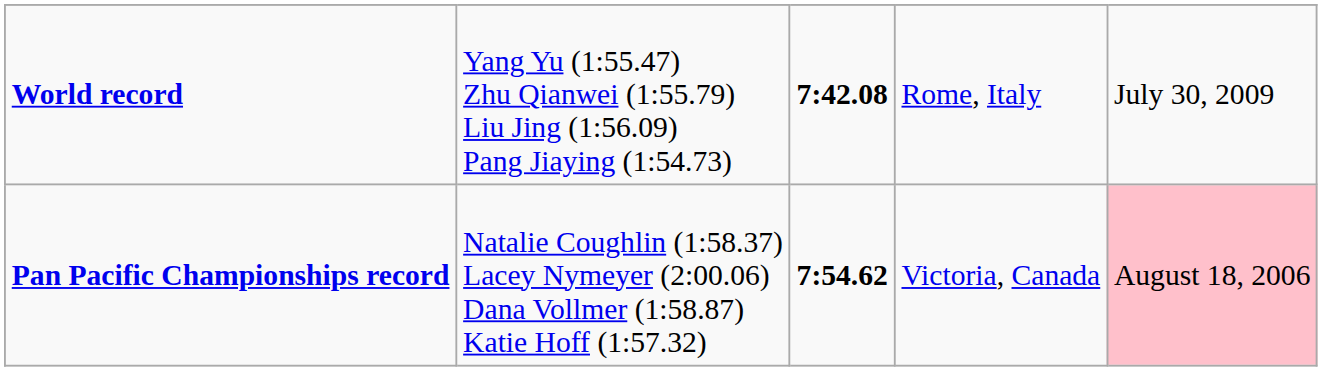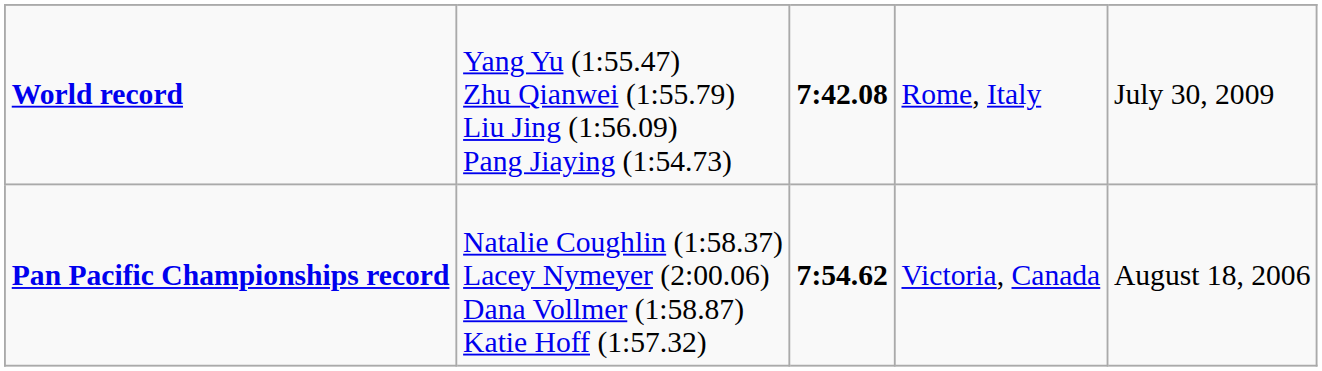(1212, 274) pink background -> (1212, 274) no background
